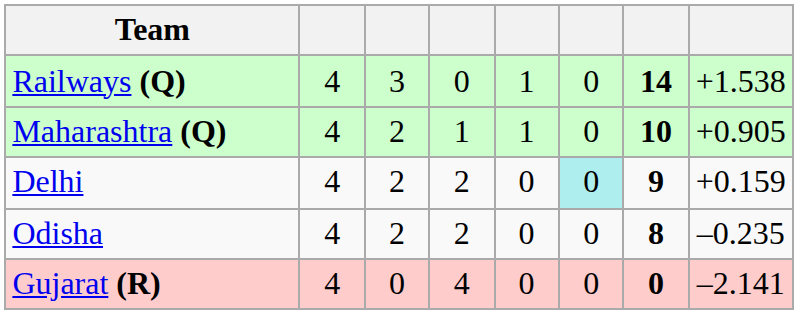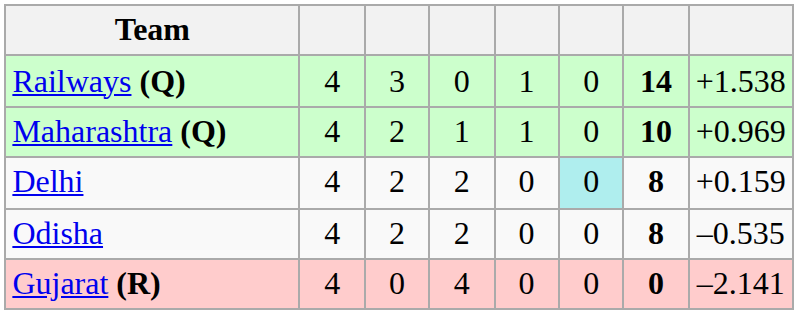(741, 131) +0.905 -> (741, 131) +0.969
(656, 182) 9 -> (656, 182) 8
(741, 232) –0.235 -> (741, 232) –0.535
